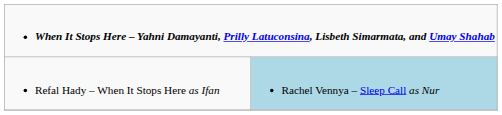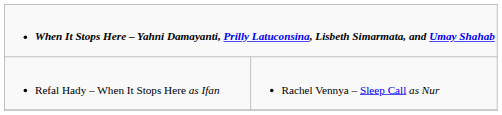(374, 90) lightblue background -> (374, 90) no background
